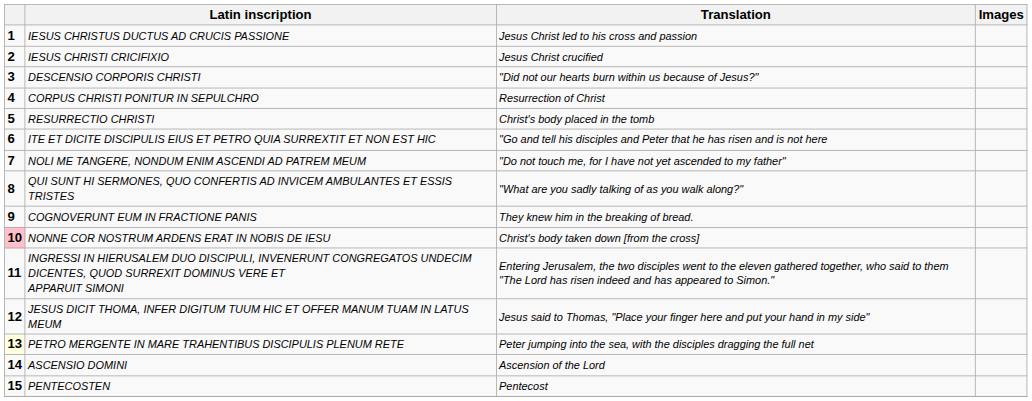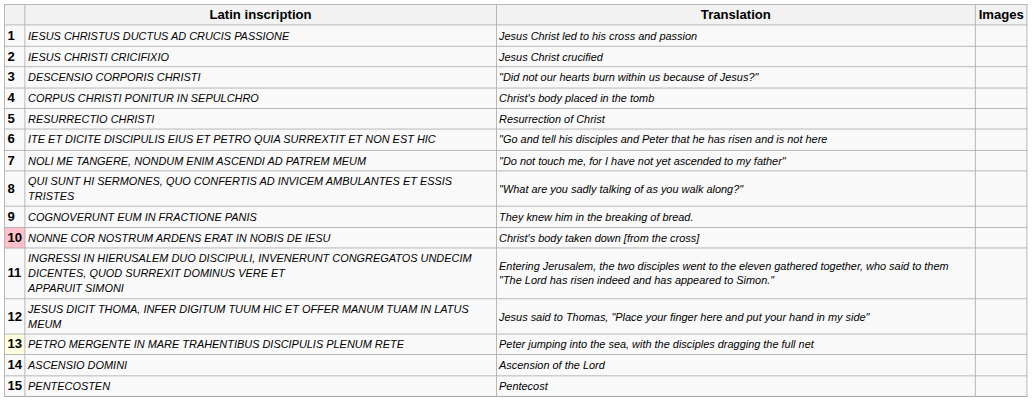(552, 98) Resurrection of Christ -> (577, 98) Christ's body placed in the tomb
(577, 119) Christ's body placed in the tomb -> (552, 119) Resurrection of Christ
